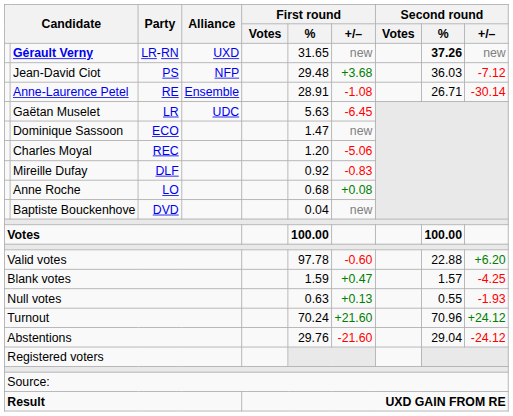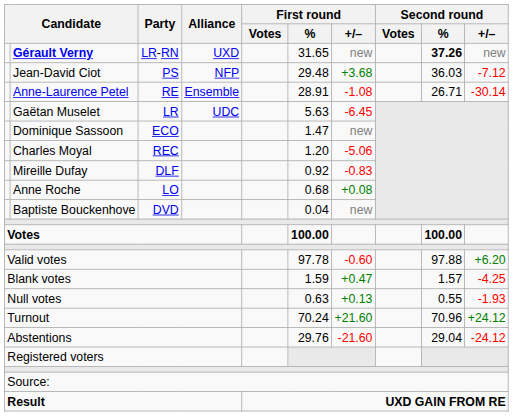(447, 260) 22.88 -> (447, 260) 97.88
